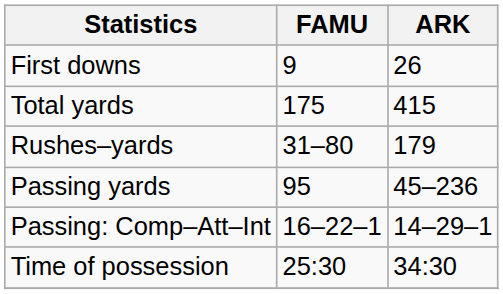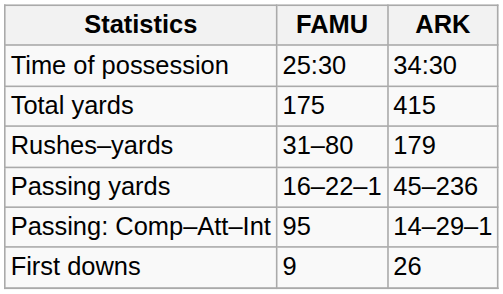rows swapped: (76, 65) <-> (120, 267)
(297, 186) 95 -> (332, 186) 16–22–1
(332, 226) 16–22–1 -> (297, 226) 95
